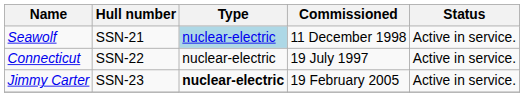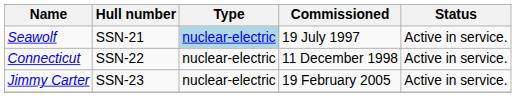(348, 37) 11 December 1998 -> (321, 37) 19 July 1997
(329, 59) 19 July 1997 -> (340, 59) 11 December 1998
(233, 80) bold -> (229, 80) normal
